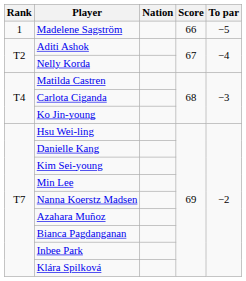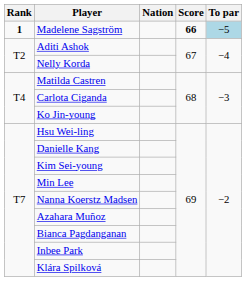(19, 30) normal -> (19, 30) bold
(191, 30) normal -> (191, 30) bold
(224, 30) no background -> (224, 30) lightblue background
